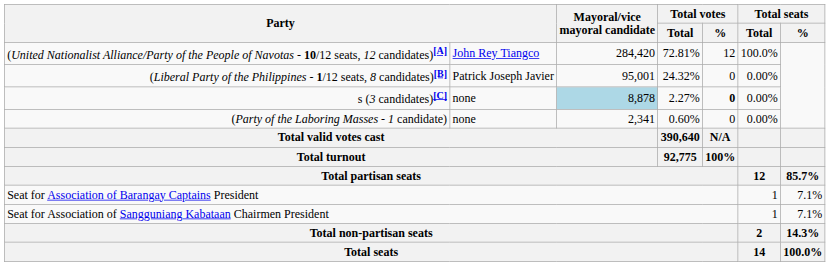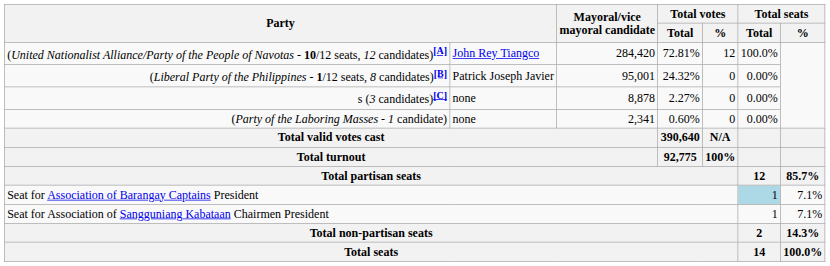(642, 98) lightblue background -> (642, 98) no background
(732, 98) bold -> (732, 98) normal
(775, 195) no background -> (775, 195) lightblue background
